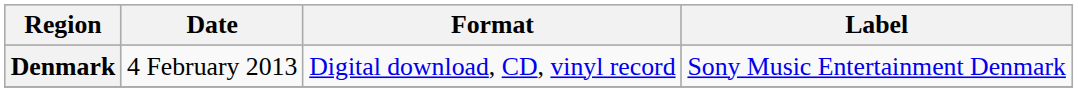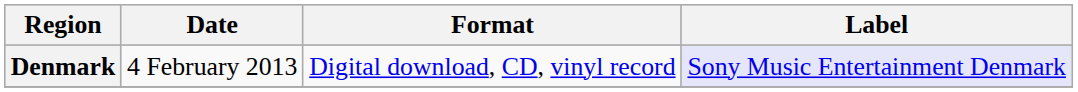(877, 65) no background -> (877, 65) lavender background
